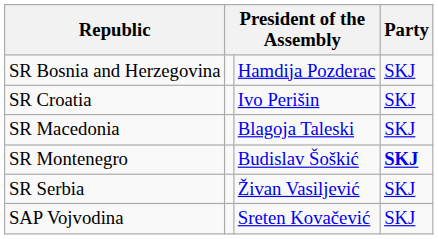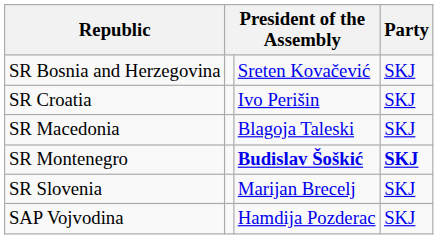(307, 70) Hamdija Pozderac -> (304, 70) Sreten Kovačević
(298, 159) normal -> (300, 159) bold
- row: (47, 188)
+ row: (55, 188)
(304, 218) Sreten Kovačević -> (307, 218) Hamdija Pozderac
